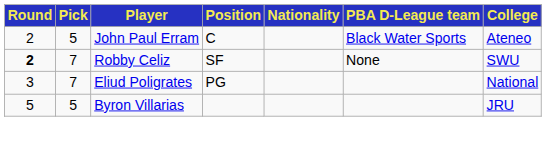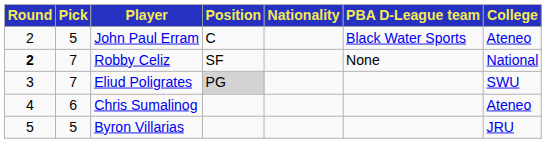(503, 60) SWU -> (512, 60) National
(216, 82) no background -> (216, 82) lightgrey background
(512, 82) National -> (503, 82) SWU
+ row: (146, 104)
